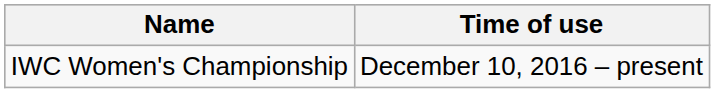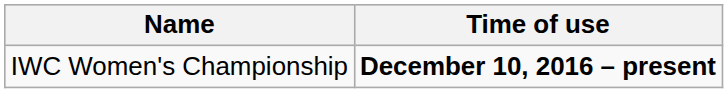(531, 66) normal -> (538, 66) bold
